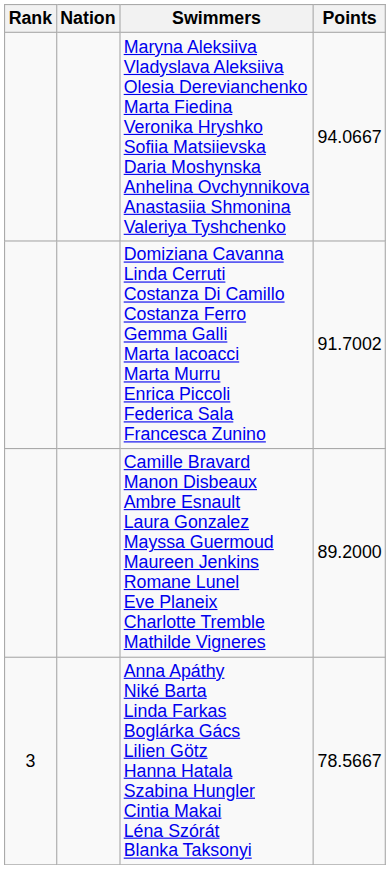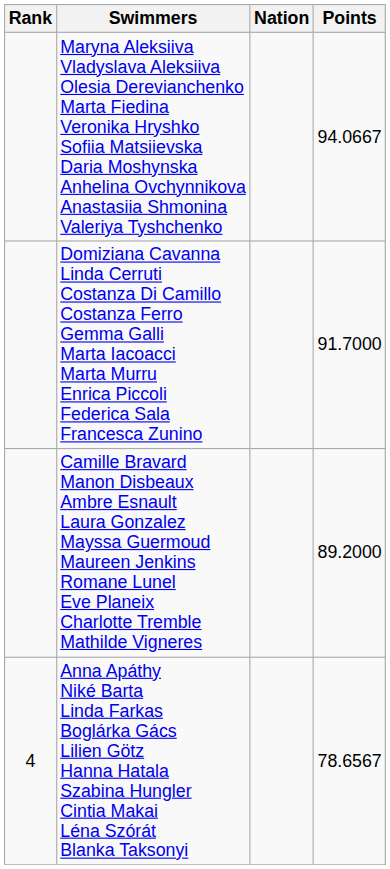columns swapped: (88, 18) <-> (217, 18)
(350, 344) 91.7002 -> (350, 344) 91.7000
(30, 760) 3 -> (30, 760) 4
(350, 760) 78.5667 -> (350, 760) 78.6567
